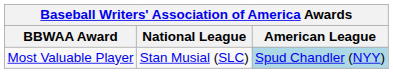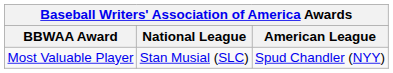(320, 57) lightblue background -> (320, 57) no background
